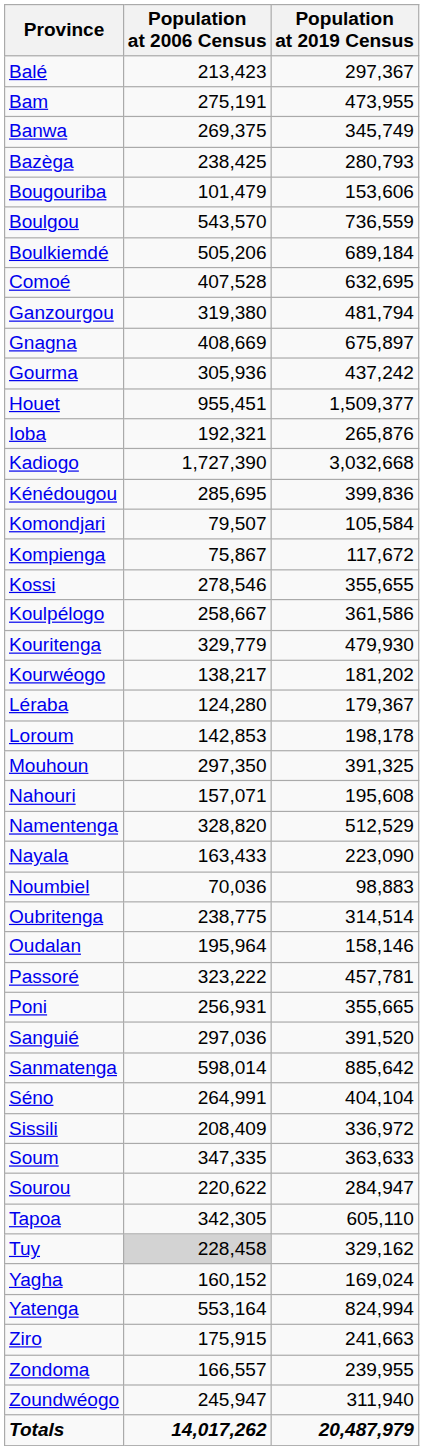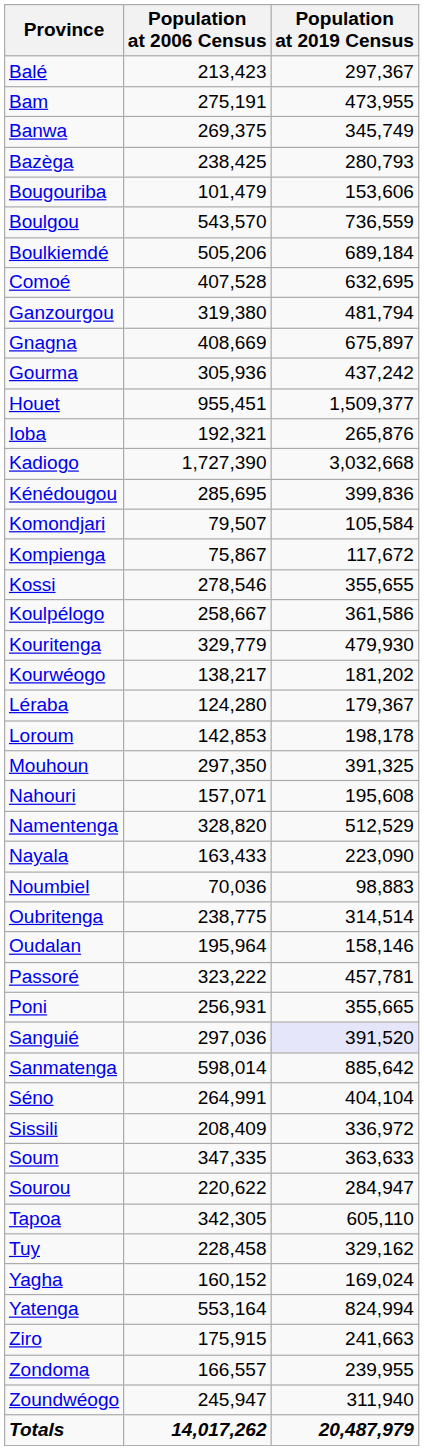(380, 1037) no background -> (380, 1037) lavender background
(232, 1248) lightgrey background -> (232, 1248) no background
